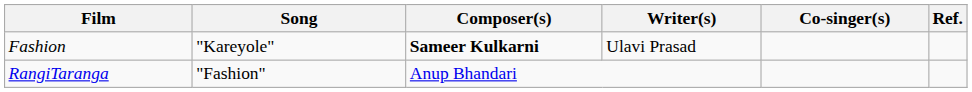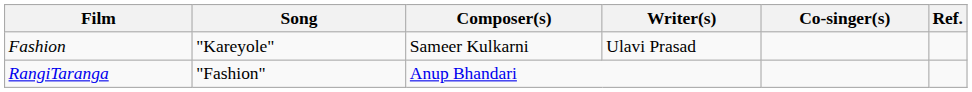(474, 45) bold -> (469, 45) normal
